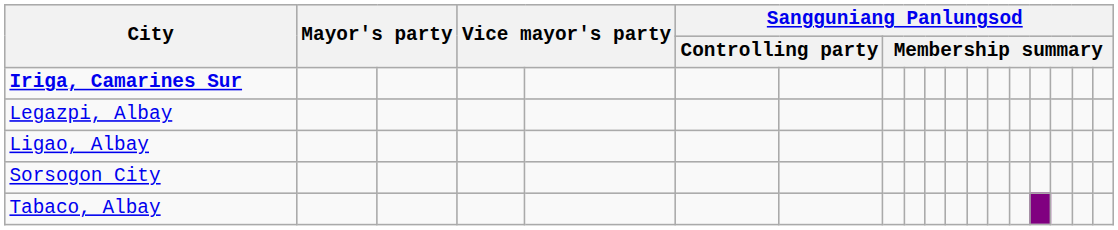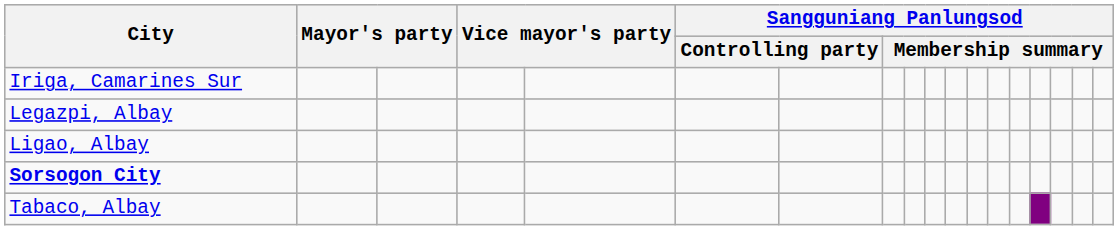(126, 83) bold -> (126, 83) normal
(85, 177) normal -> (85, 177) bold
